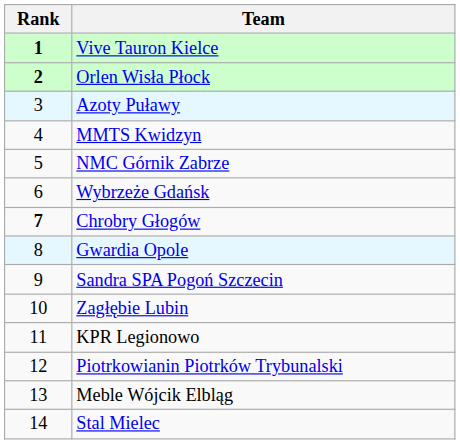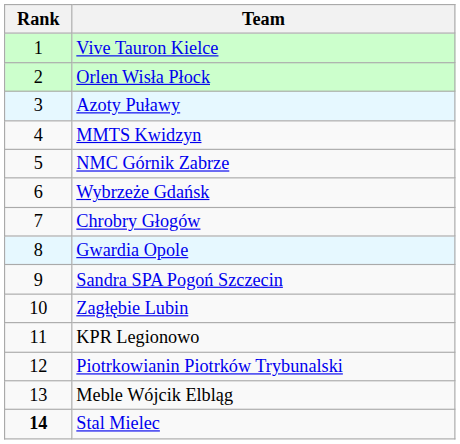(38, 47) bold -> (38, 47) normal
(38, 76) bold -> (38, 76) normal
(38, 221) bold -> (38, 221) normal
(38, 423) normal -> (38, 423) bold
